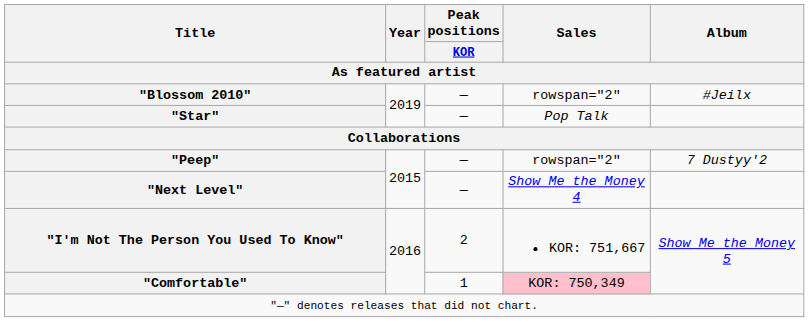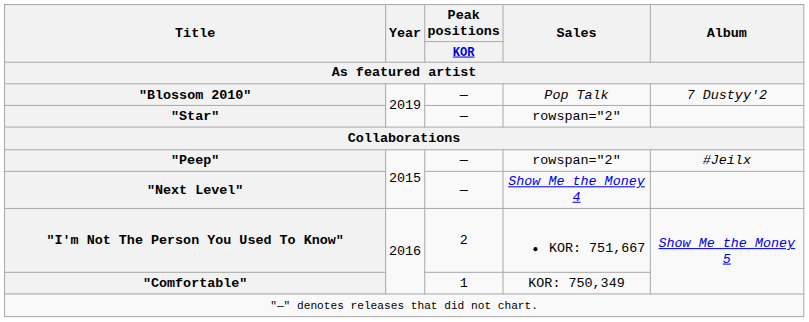(576, 95) rowspan="2" -> (576, 95) Pop Talk
(727, 95) #Jeilx -> (727, 95) 7 Dustyy'2
(576, 117) Pop Talk -> (576, 117) rowspan="2"
(727, 160) 7 Dustyy'2 -> (727, 160) #Jeilx
(577, 283) pink background -> (577, 283) no background
